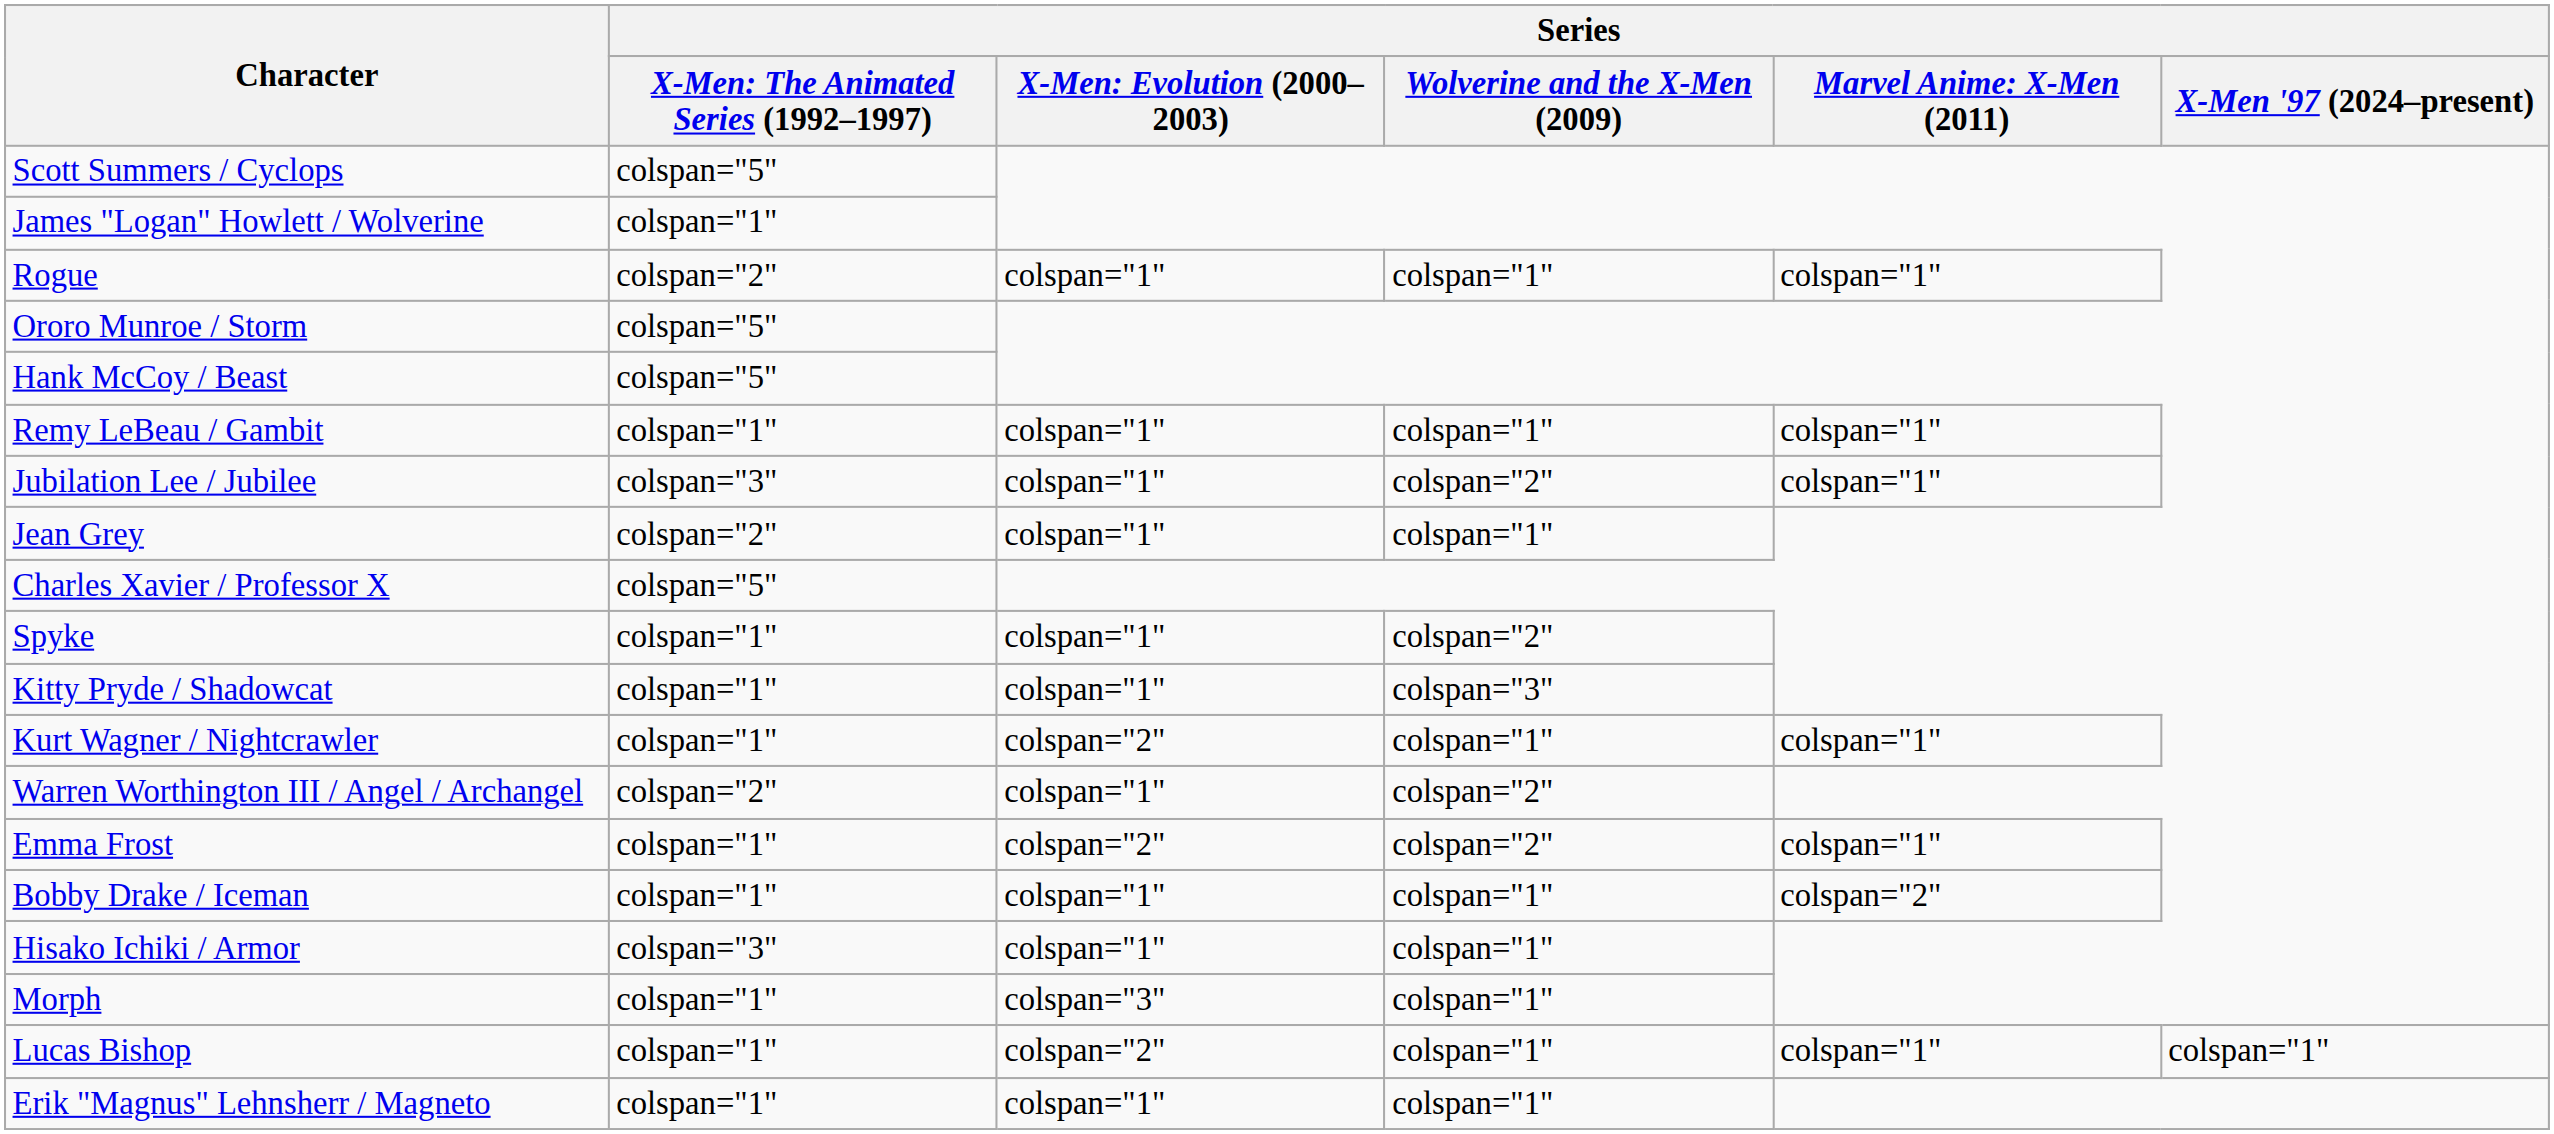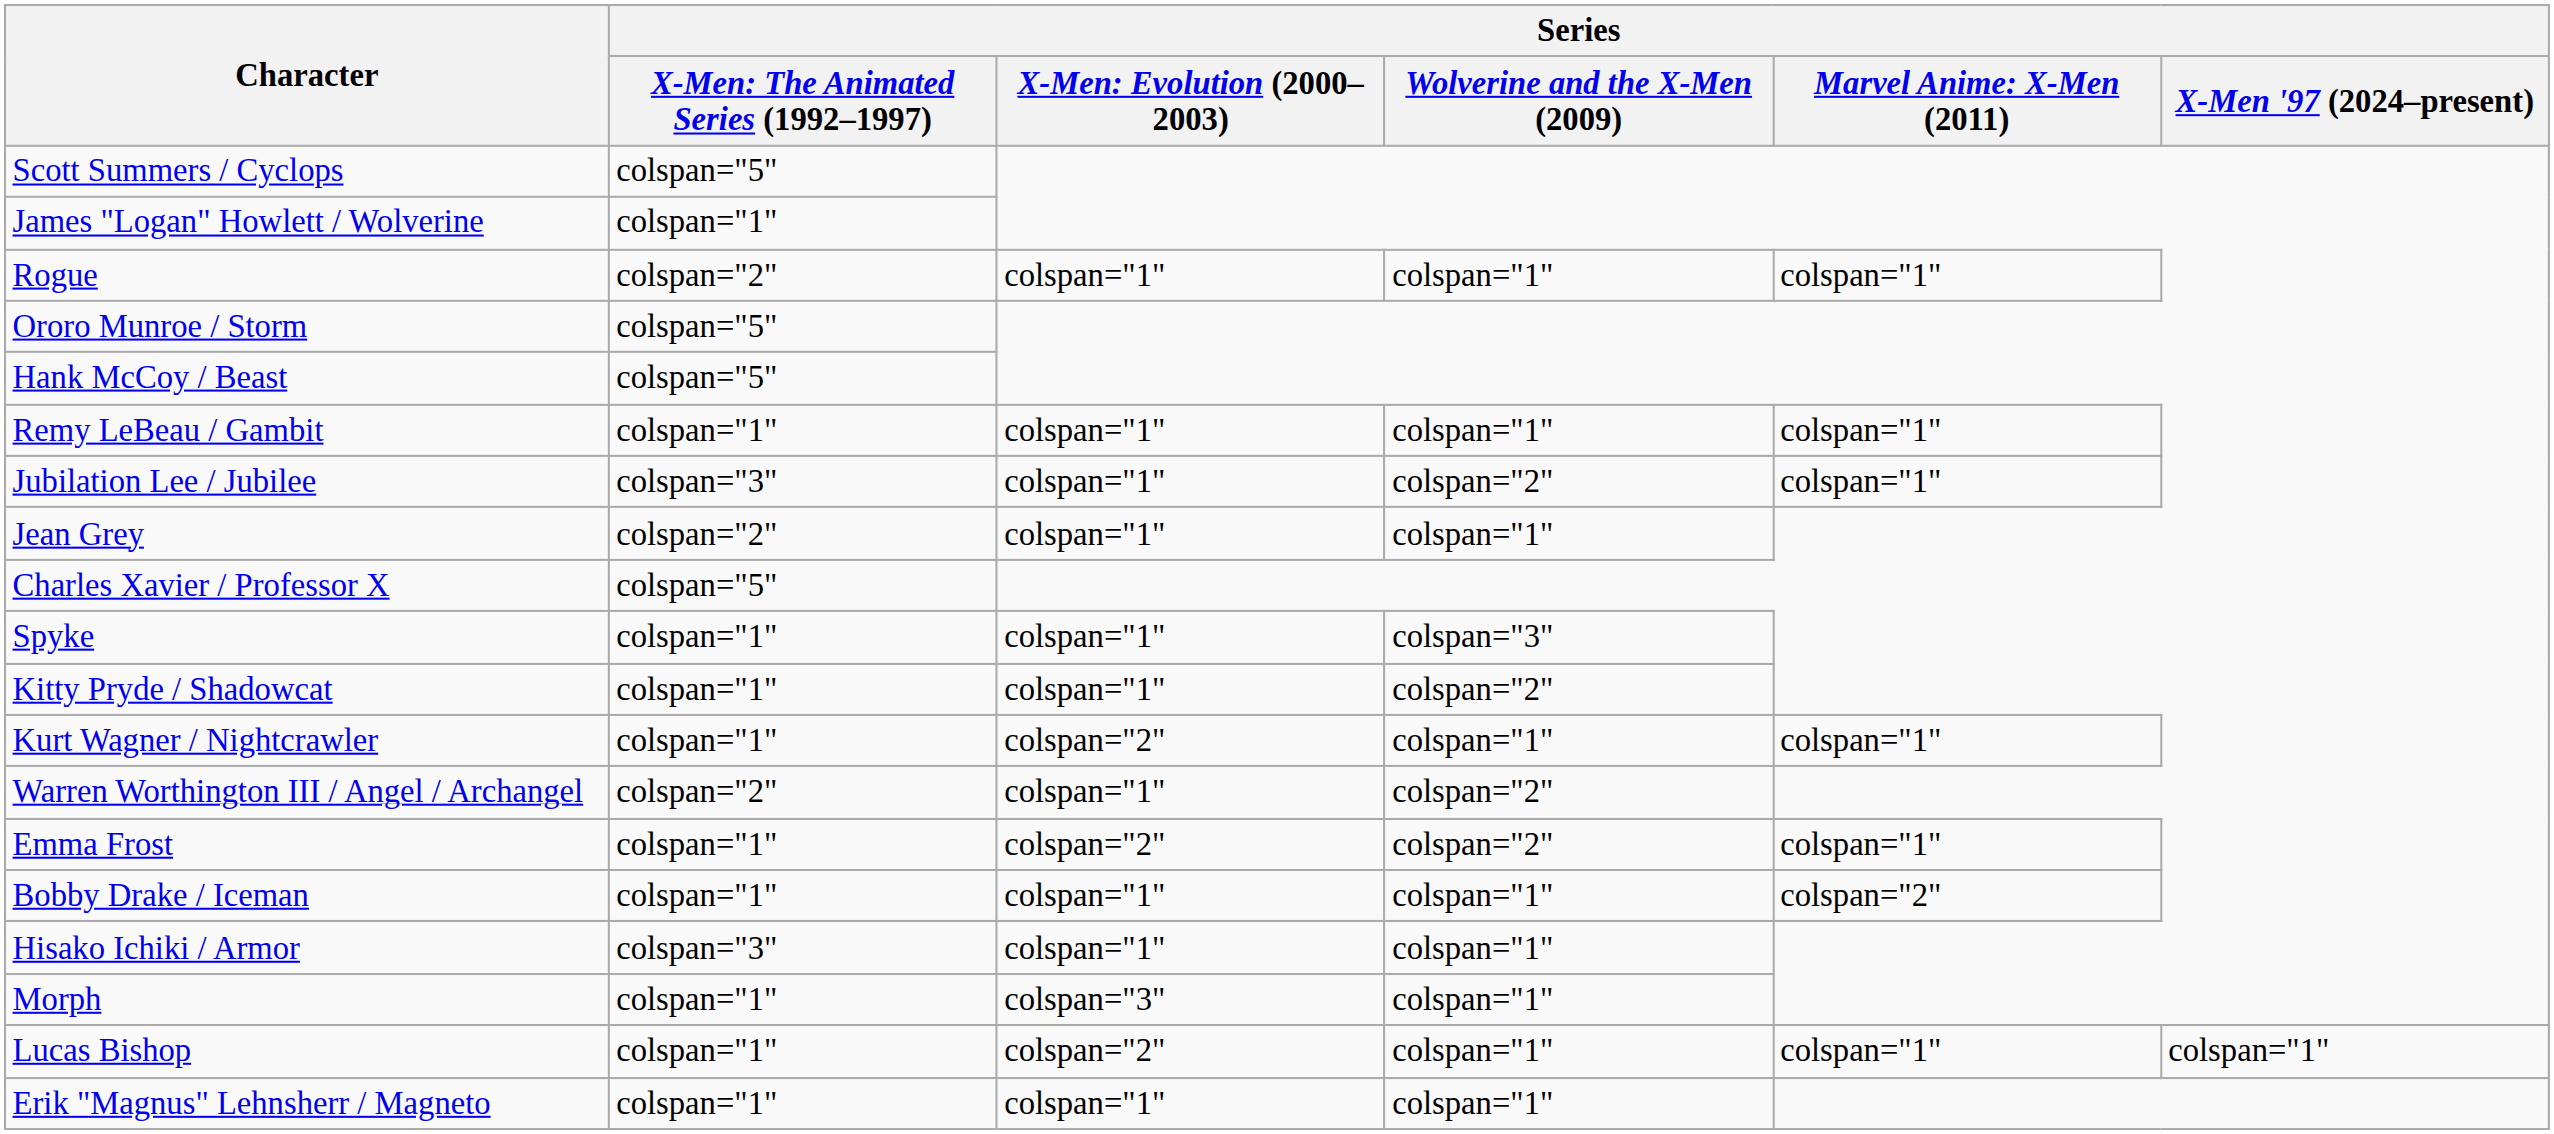(1473, 636) colspan="2" -> (1473, 636) colspan="3"
(1473, 688) colspan="3" -> (1473, 688) colspan="2"
